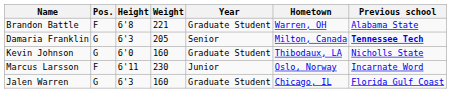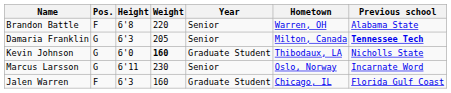(161, 25) 221 -> (161, 25) 220
(229, 25) Graduate Student -> (204, 25) Senior
(161, 53) normal -> (161, 53) bold
(96, 67) F -> (96, 67) G
(204, 67) Junior -> (204, 67) Senior
(96, 81) G -> (96, 81) F
